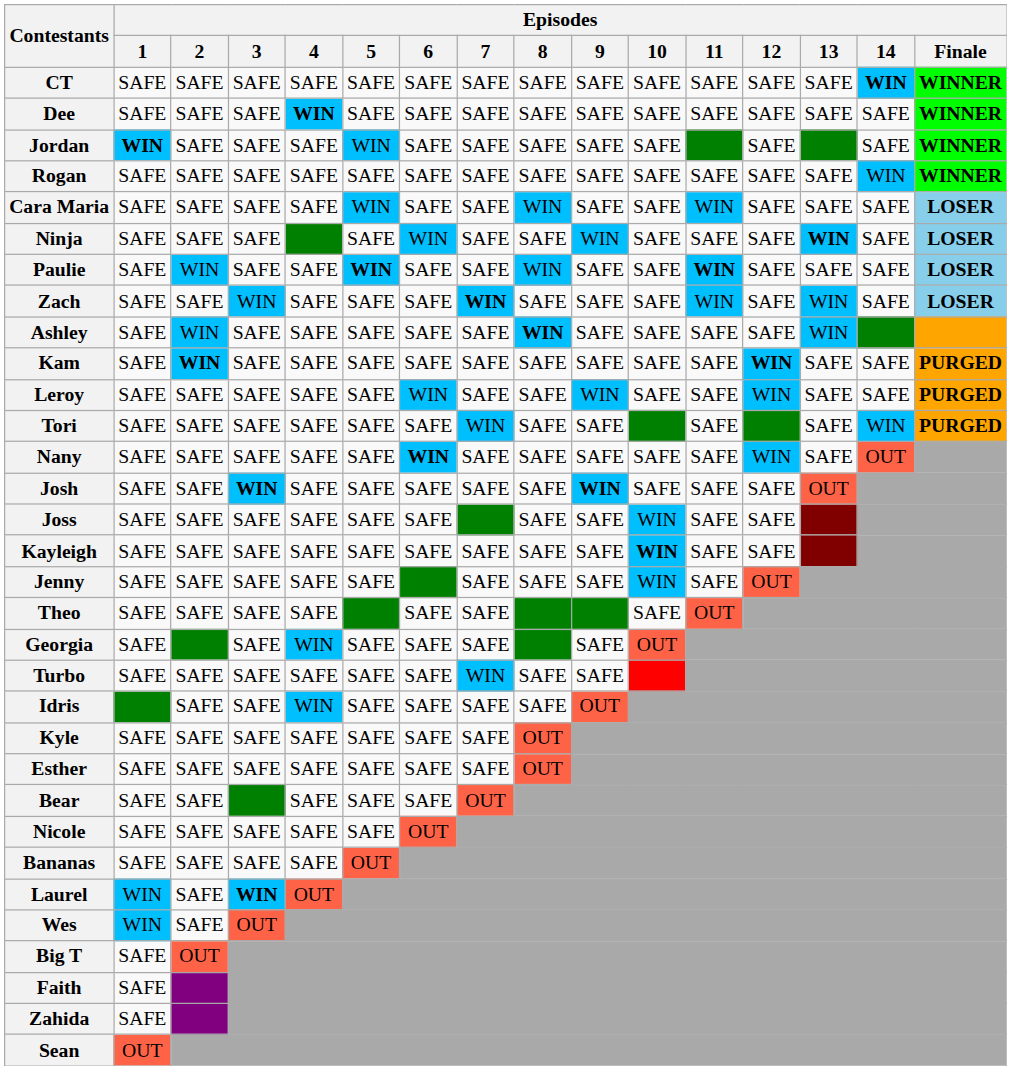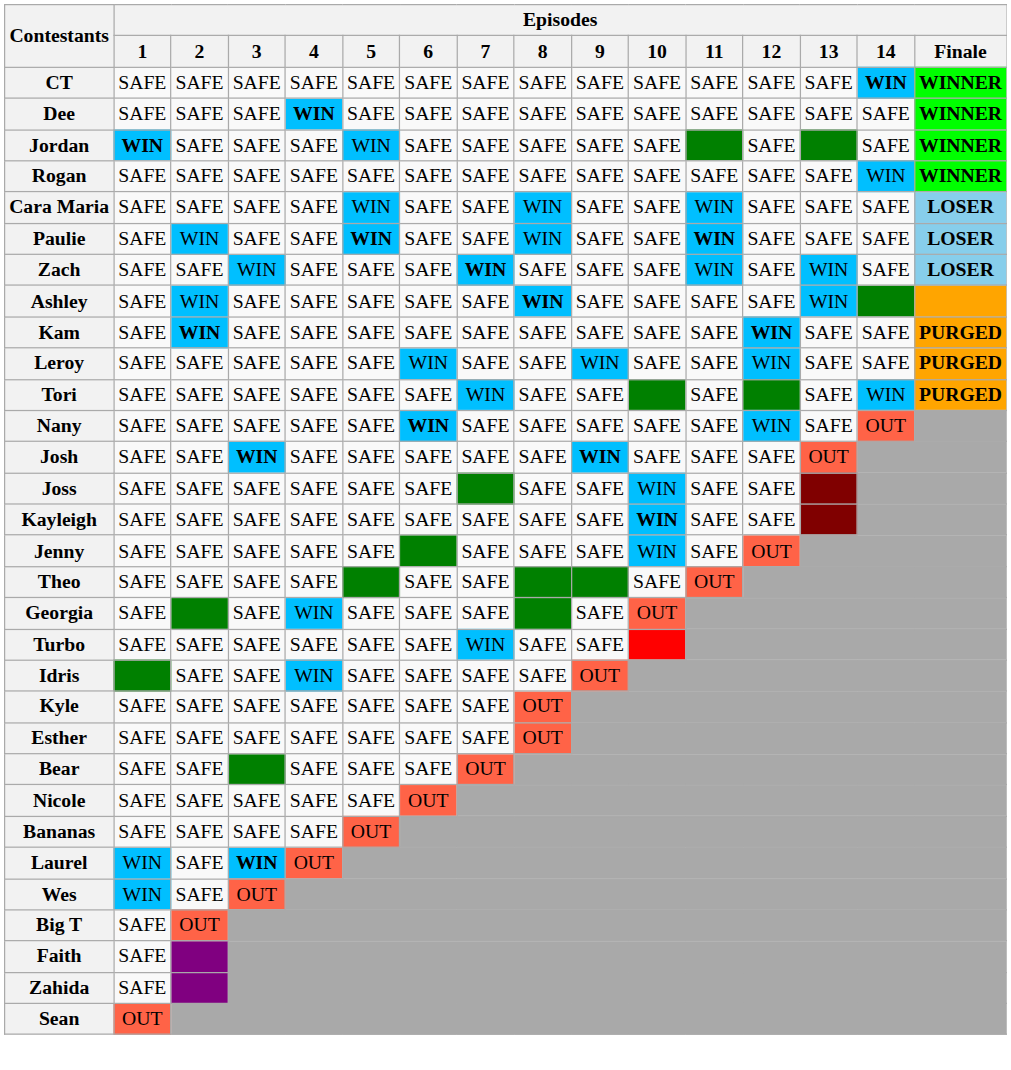- row: (59, 238)
